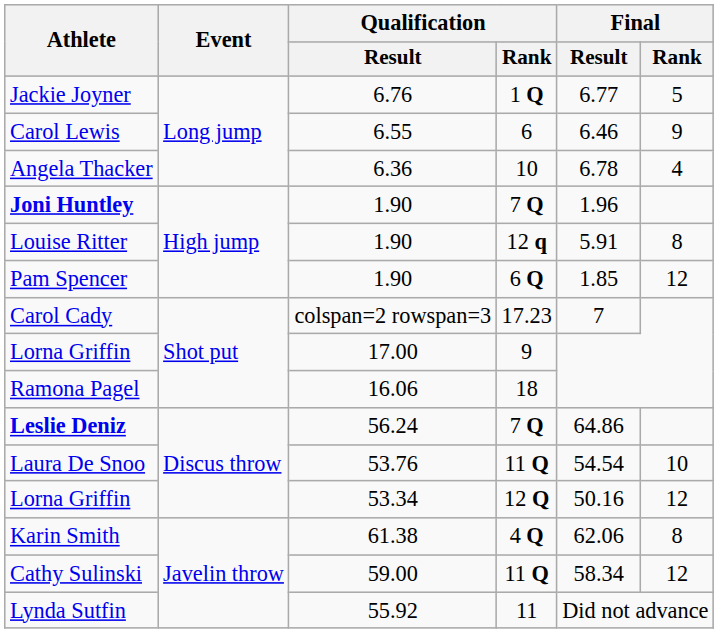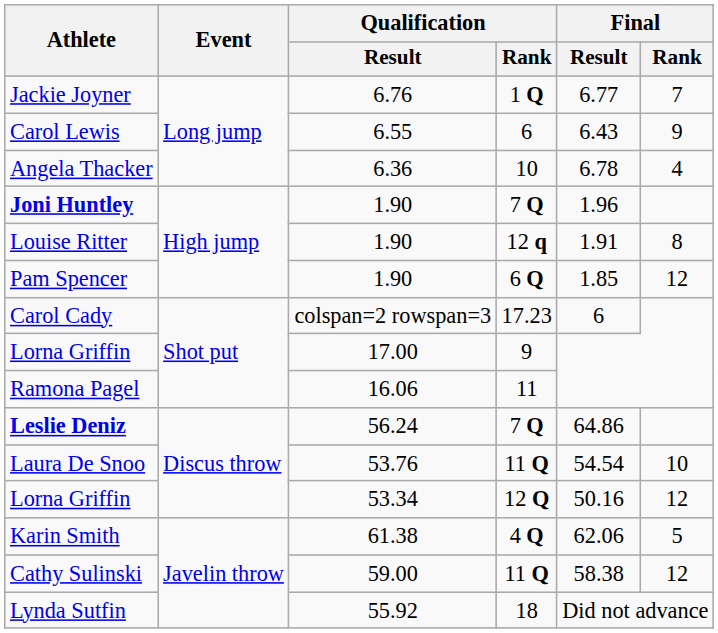(677, 94) 5 -> (677, 94) 7
(599, 131) 6.46 -> (599, 131) 6.43
(599, 242) 5.91 -> (599, 242) 1.91
(599, 315) 7 -> (599, 315) 6
(527, 389) 18 -> (527, 389) 11
(677, 536) 8 -> (677, 536) 5
(599, 573) 58.34 -> (599, 573) 58.38
(527, 610) 11 -> (527, 610) 18
